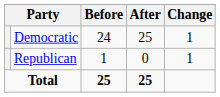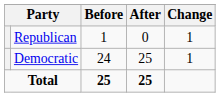rows swapped: (46, 37) <-> (45, 59)
